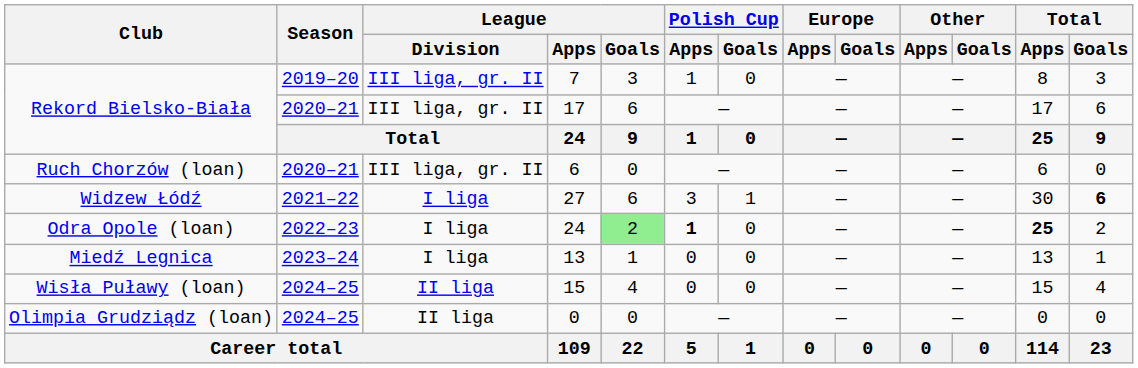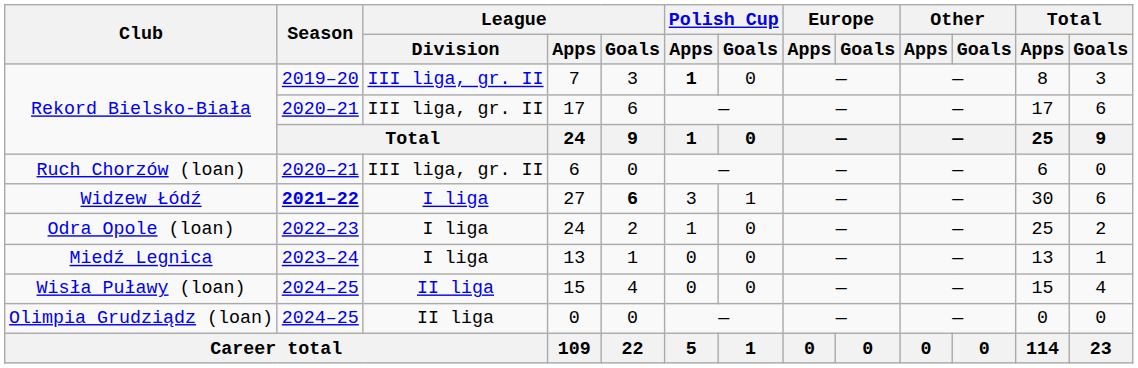(691, 79) normal -> (691, 79) bold
(320, 199) normal -> (320, 199) bold
(632, 199) normal -> (632, 199) bold
(1101, 199) bold -> (1101, 199) normal
(632, 229) lightgreen background -> (632, 229) no background
(691, 229) bold -> (691, 229) normal
(1042, 229) bold -> (1042, 229) normal
